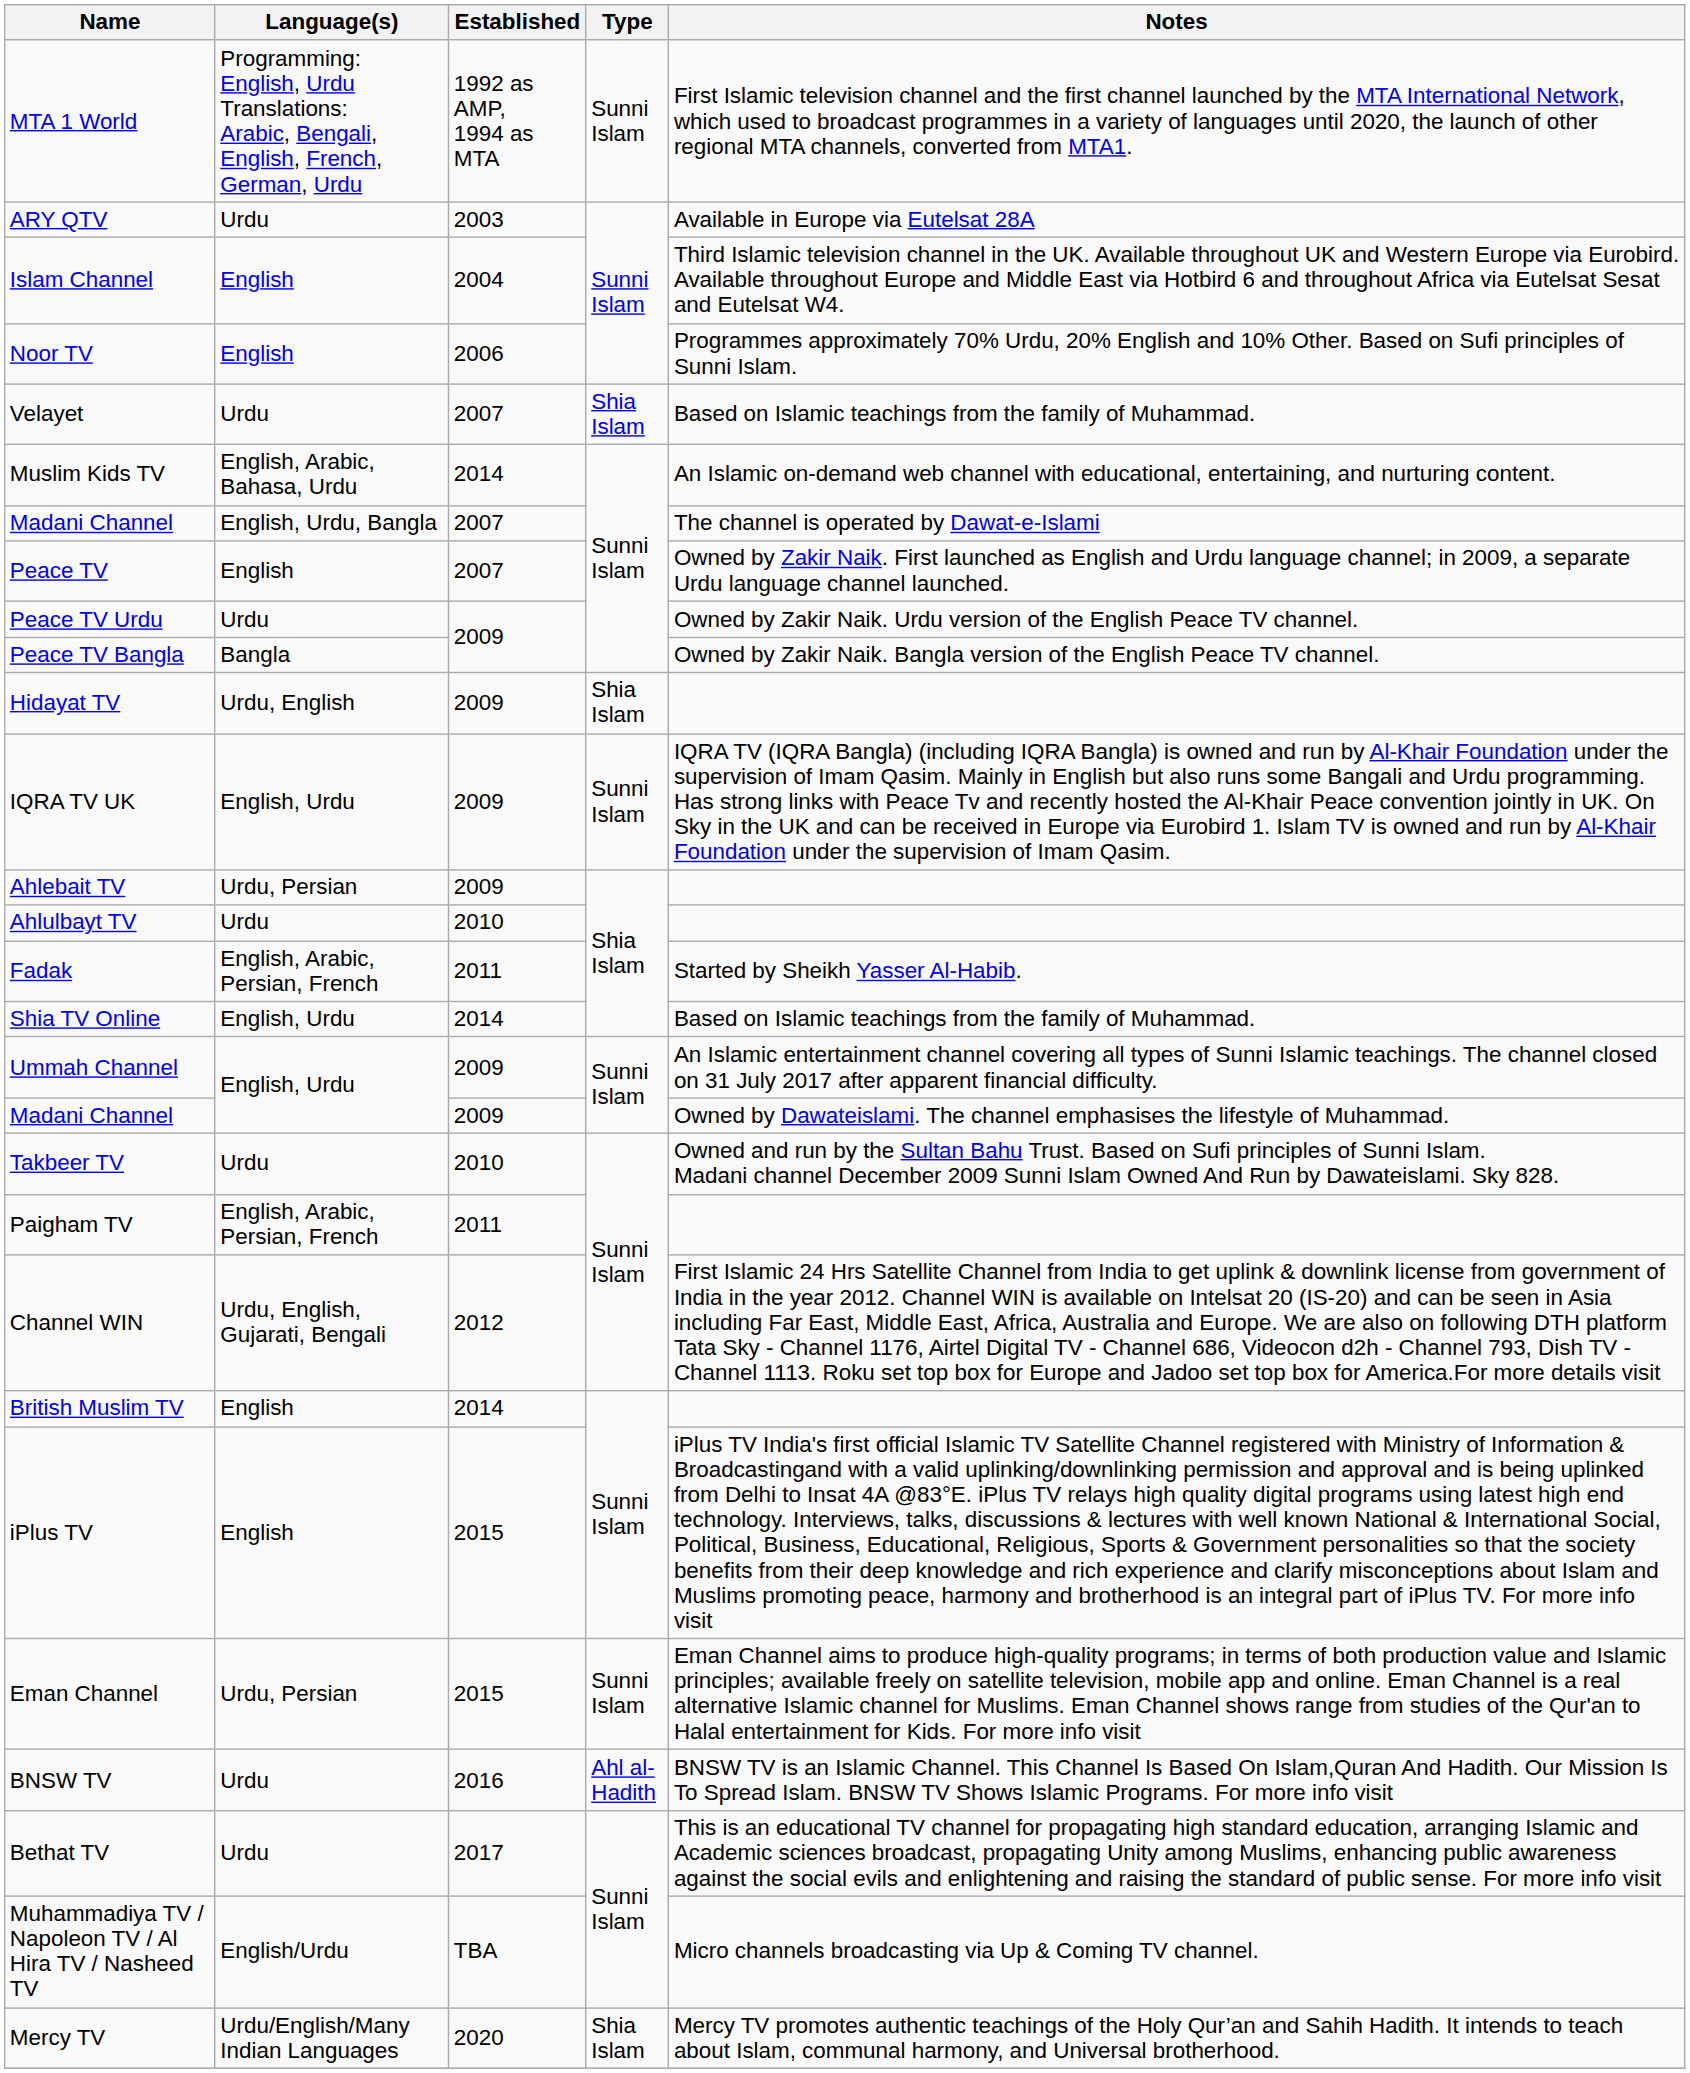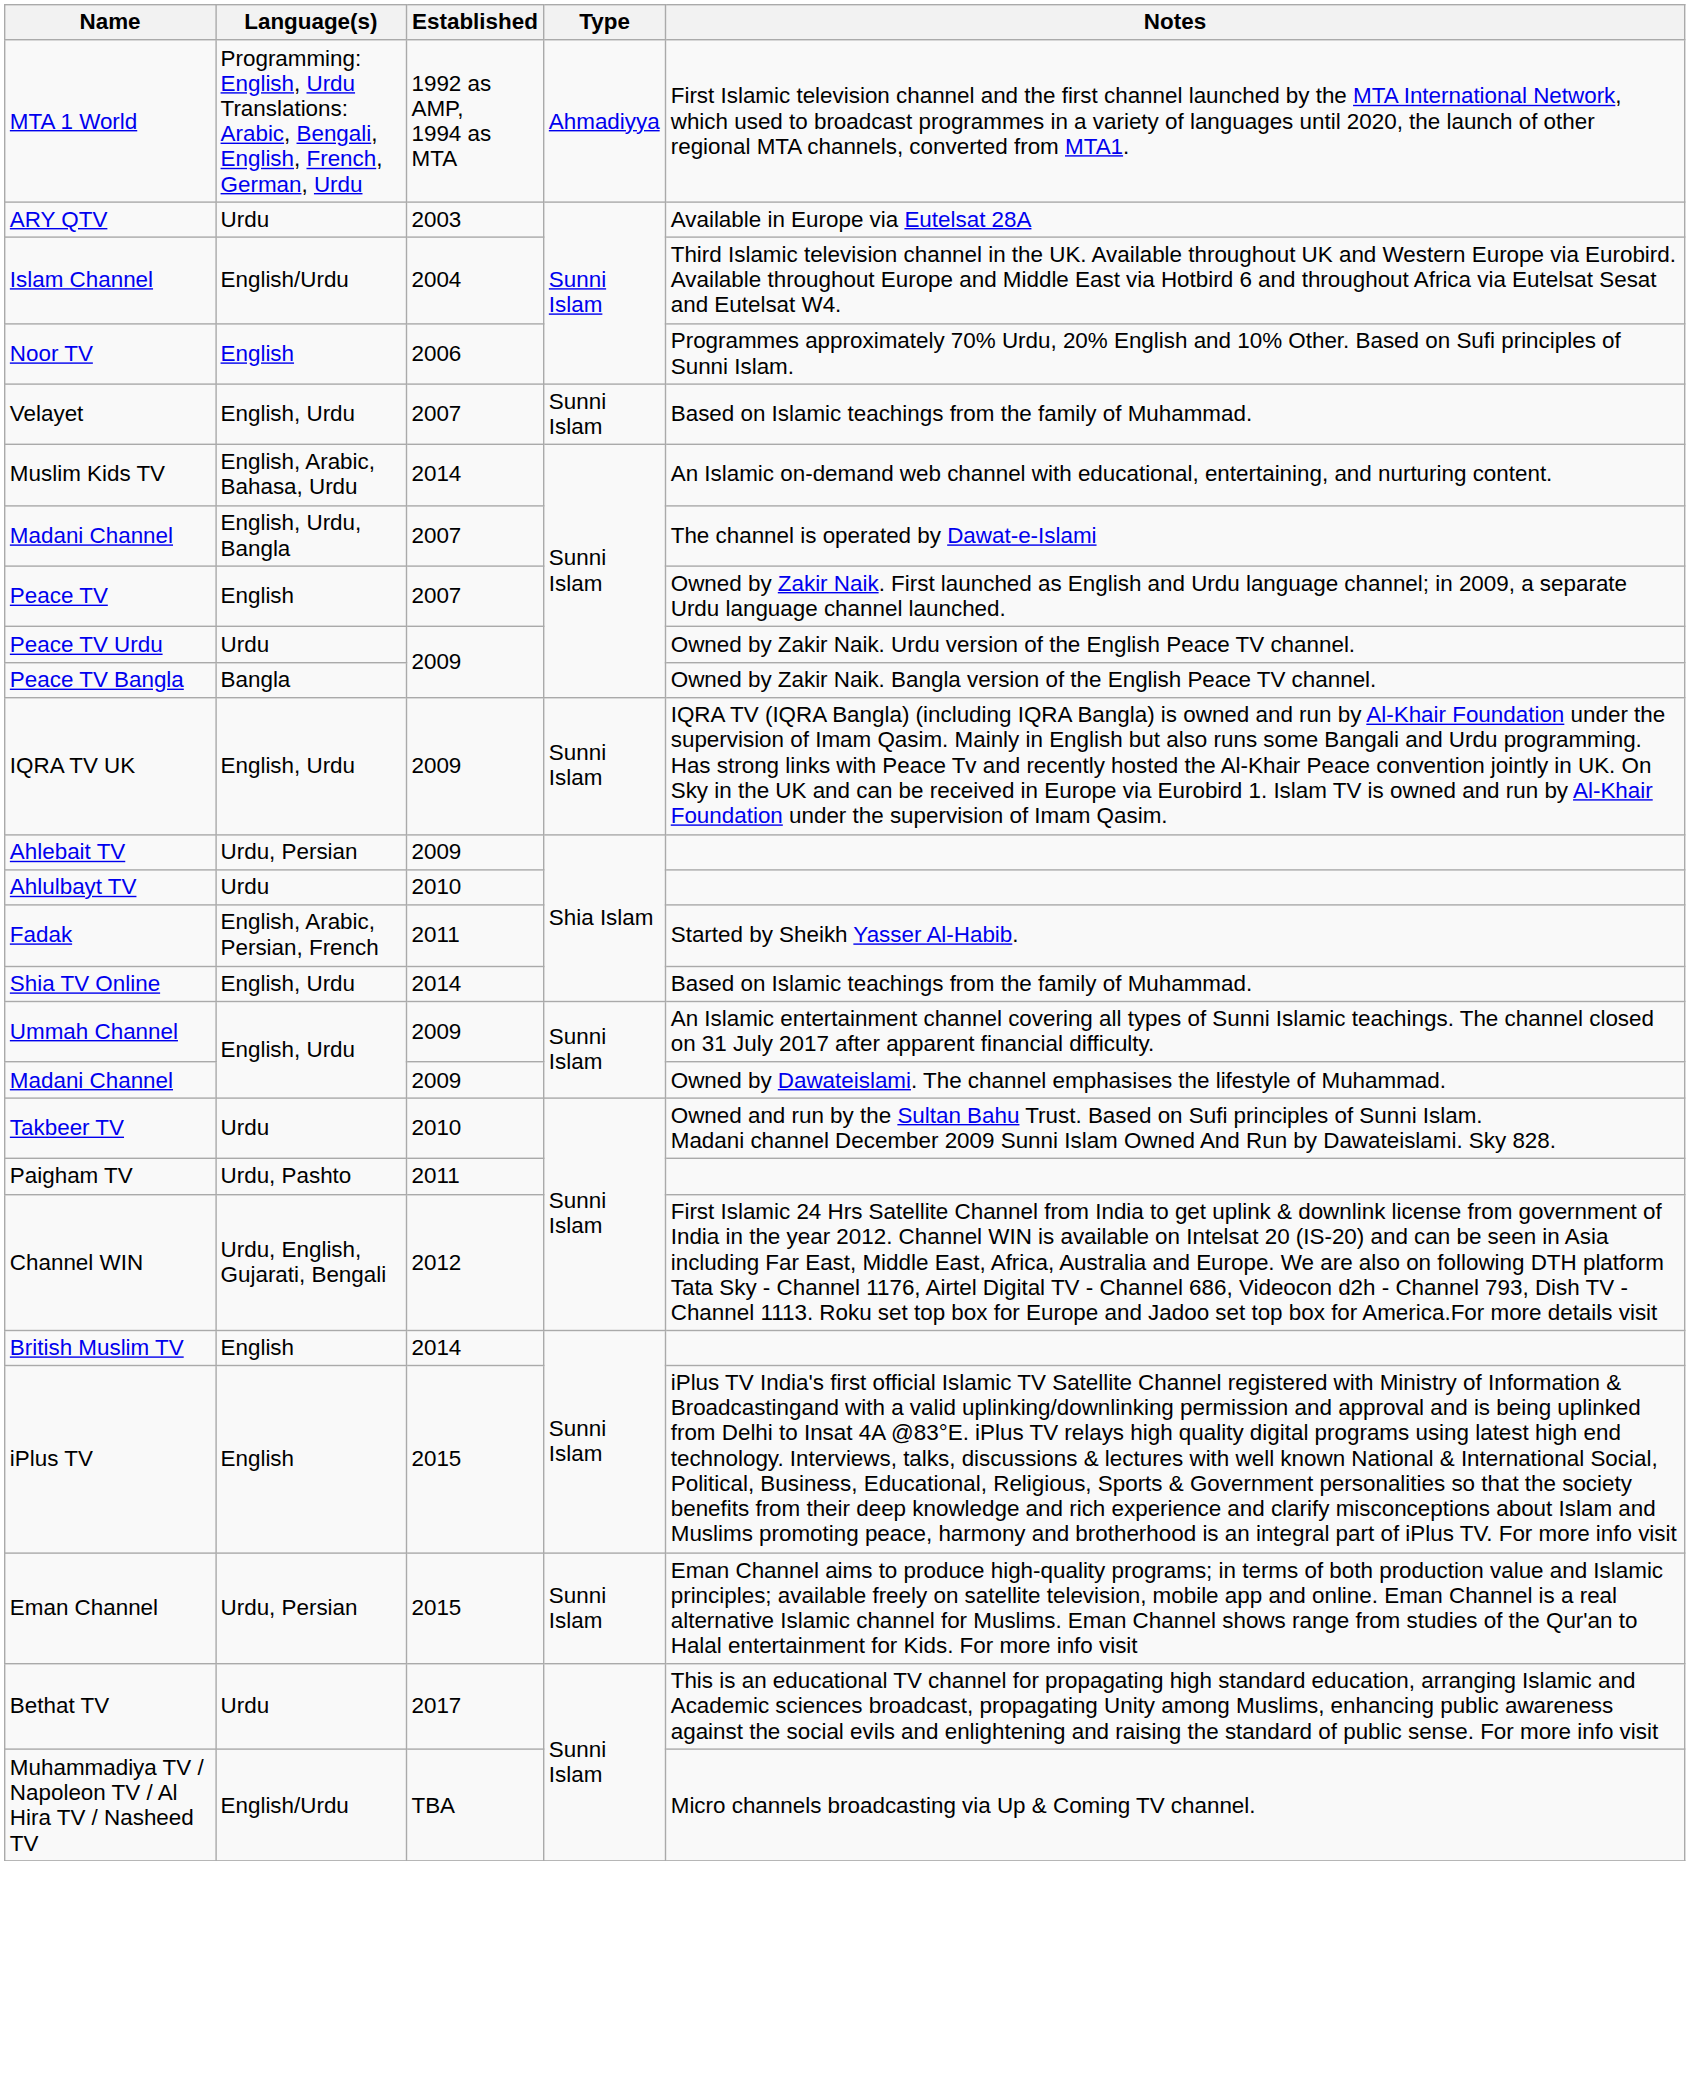(620, 120) Sunni Islam -> (604, 120) Ahmadiyya
(257, 280) English -> (285, 280) English/Urdu
(245, 414) Urdu -> (288, 414) English, Urdu
(618, 414) Shia Islam -> (577, 414) Sunni Islam
- row: (65, 702)
(299, 1224) English, Arabic, Persian, French -> (286, 1176) Urdu, Pashto
- row: (61, 1779)
- row: (58, 2037)
